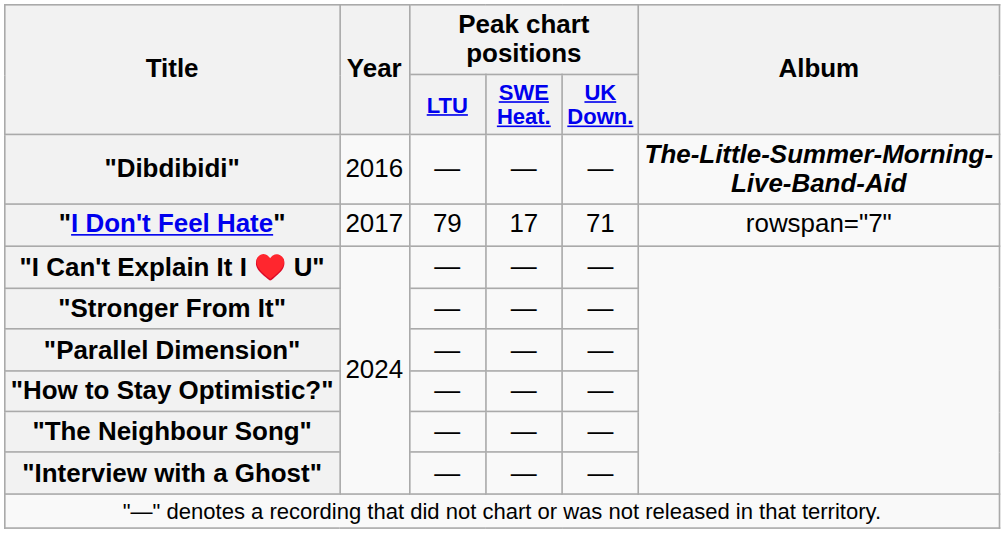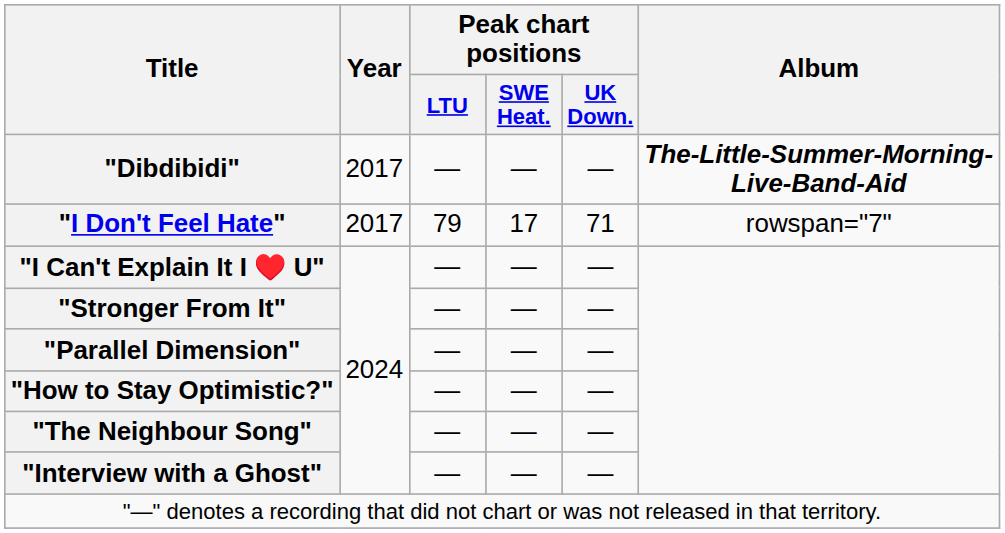(374, 168) 2016 -> (374, 168) 2017
